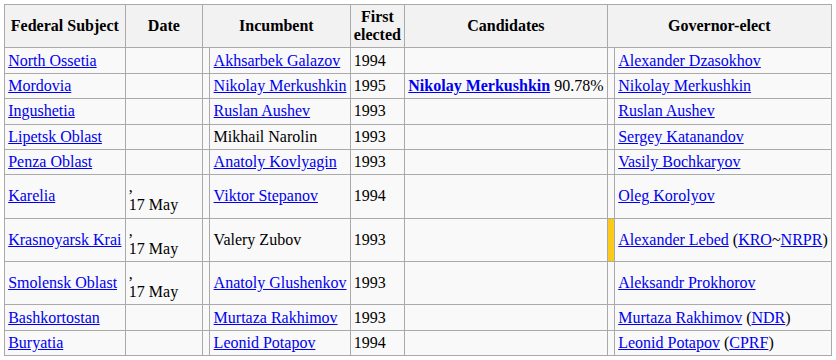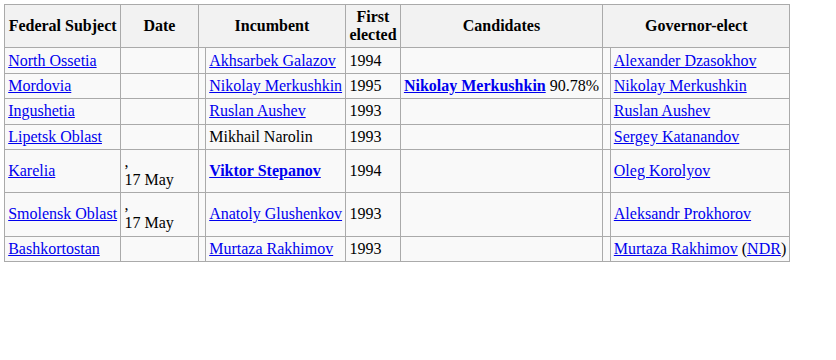- row: (50, 162)
(266, 196) normal -> (265, 171) bold
- row: (65, 239)
- row: (36, 342)
